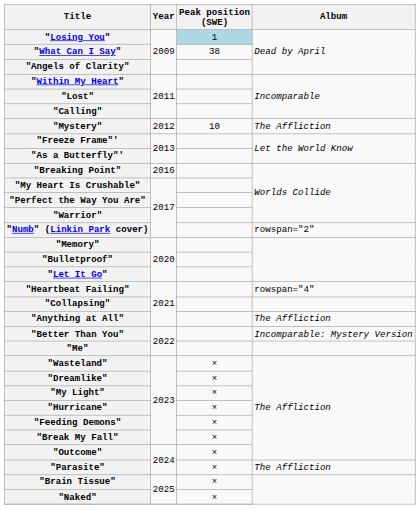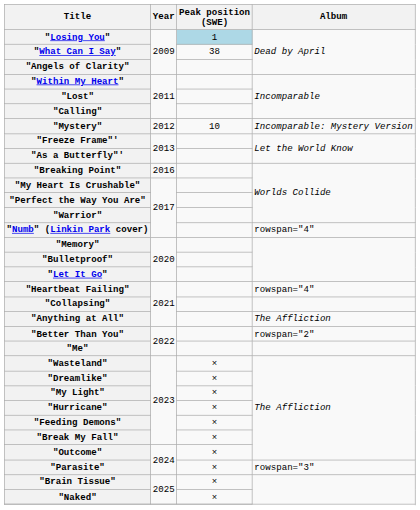(293, 126) The Affliction -> (334, 126) Incomparable: Mystery Version
(284, 230) rowspan="2" -> (284, 230) rowspan="4"
(334, 334) Incomparable: Mystery Version -> (284, 334) rowspan="2"
(293, 467) The Affliction -> (284, 467) rowspan="3"
